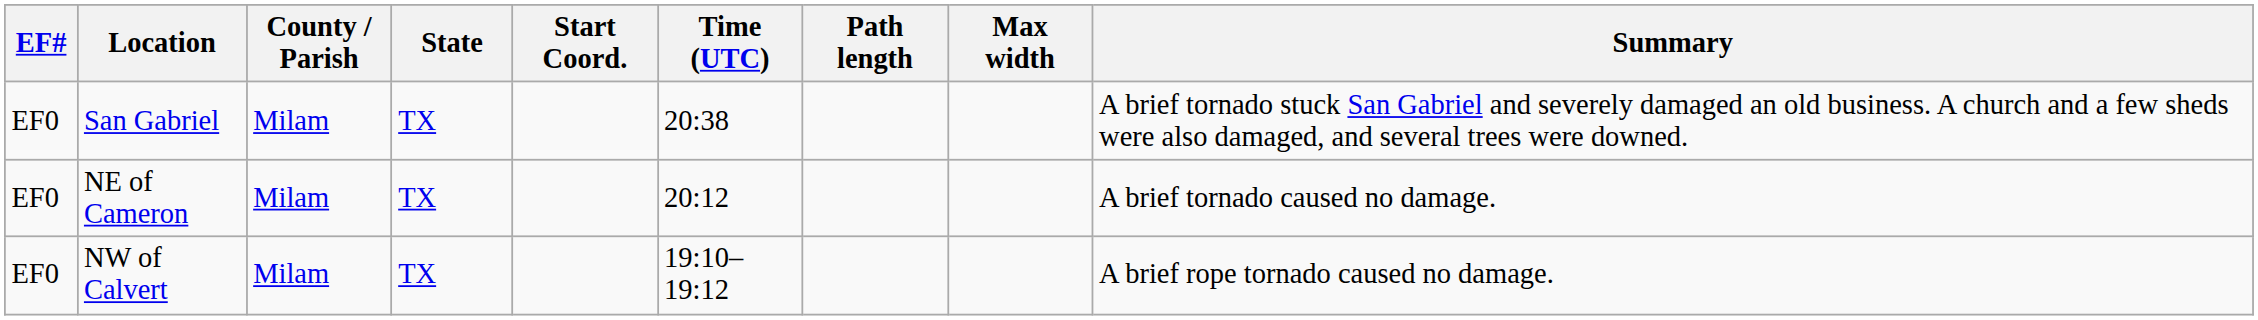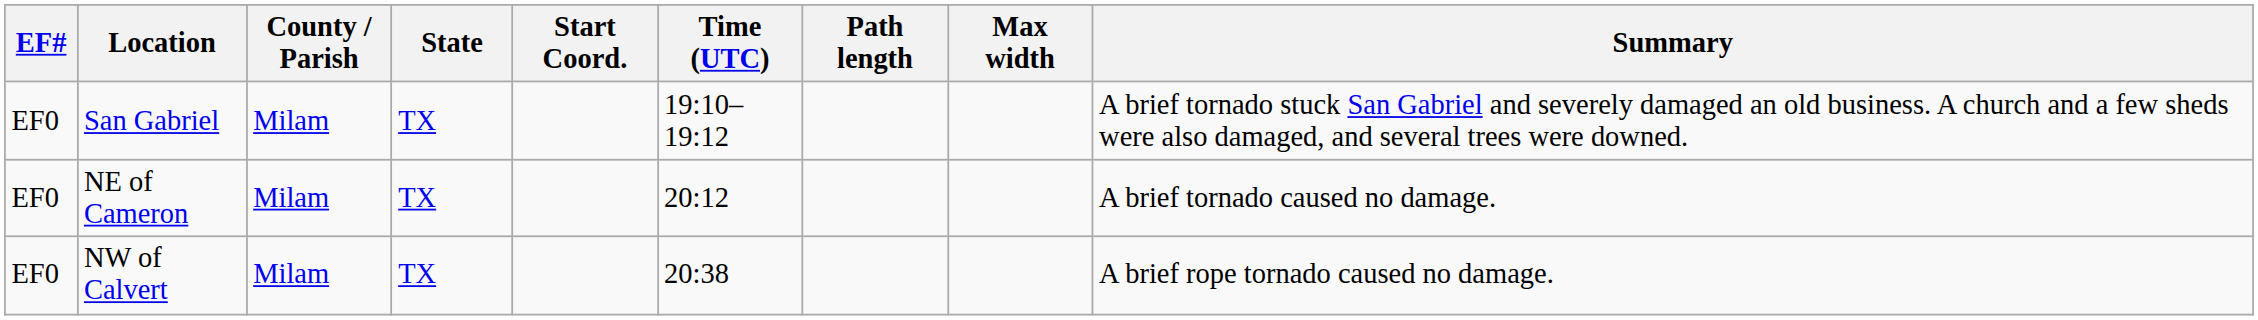(696, 120) 20:38 -> (704, 120) 19:10–19:12
(704, 274) 19:10–19:12 -> (696, 274) 20:38
